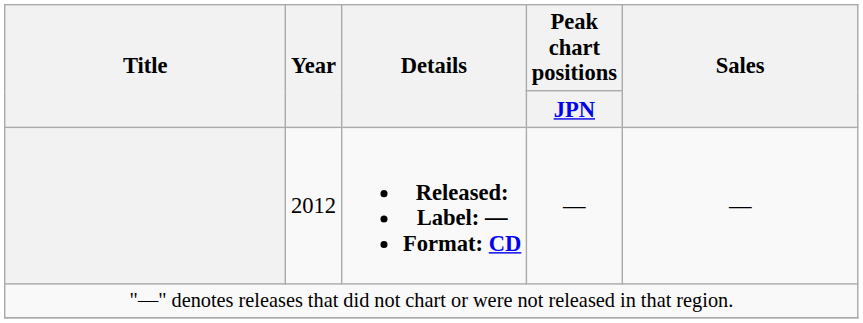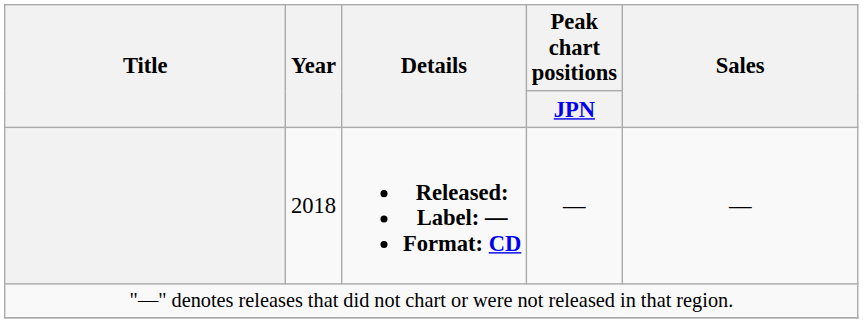(314, 205) 2012 -> (314, 205) 2018
